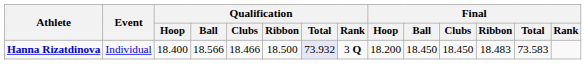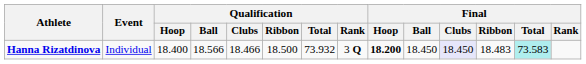(320, 50) lavender background -> (320, 50) no background
(386, 50) normal -> (386, 50) bold
(458, 50) no background -> (458, 50) lavender background
(533, 50) no background -> (533, 50) paleturquoise background
